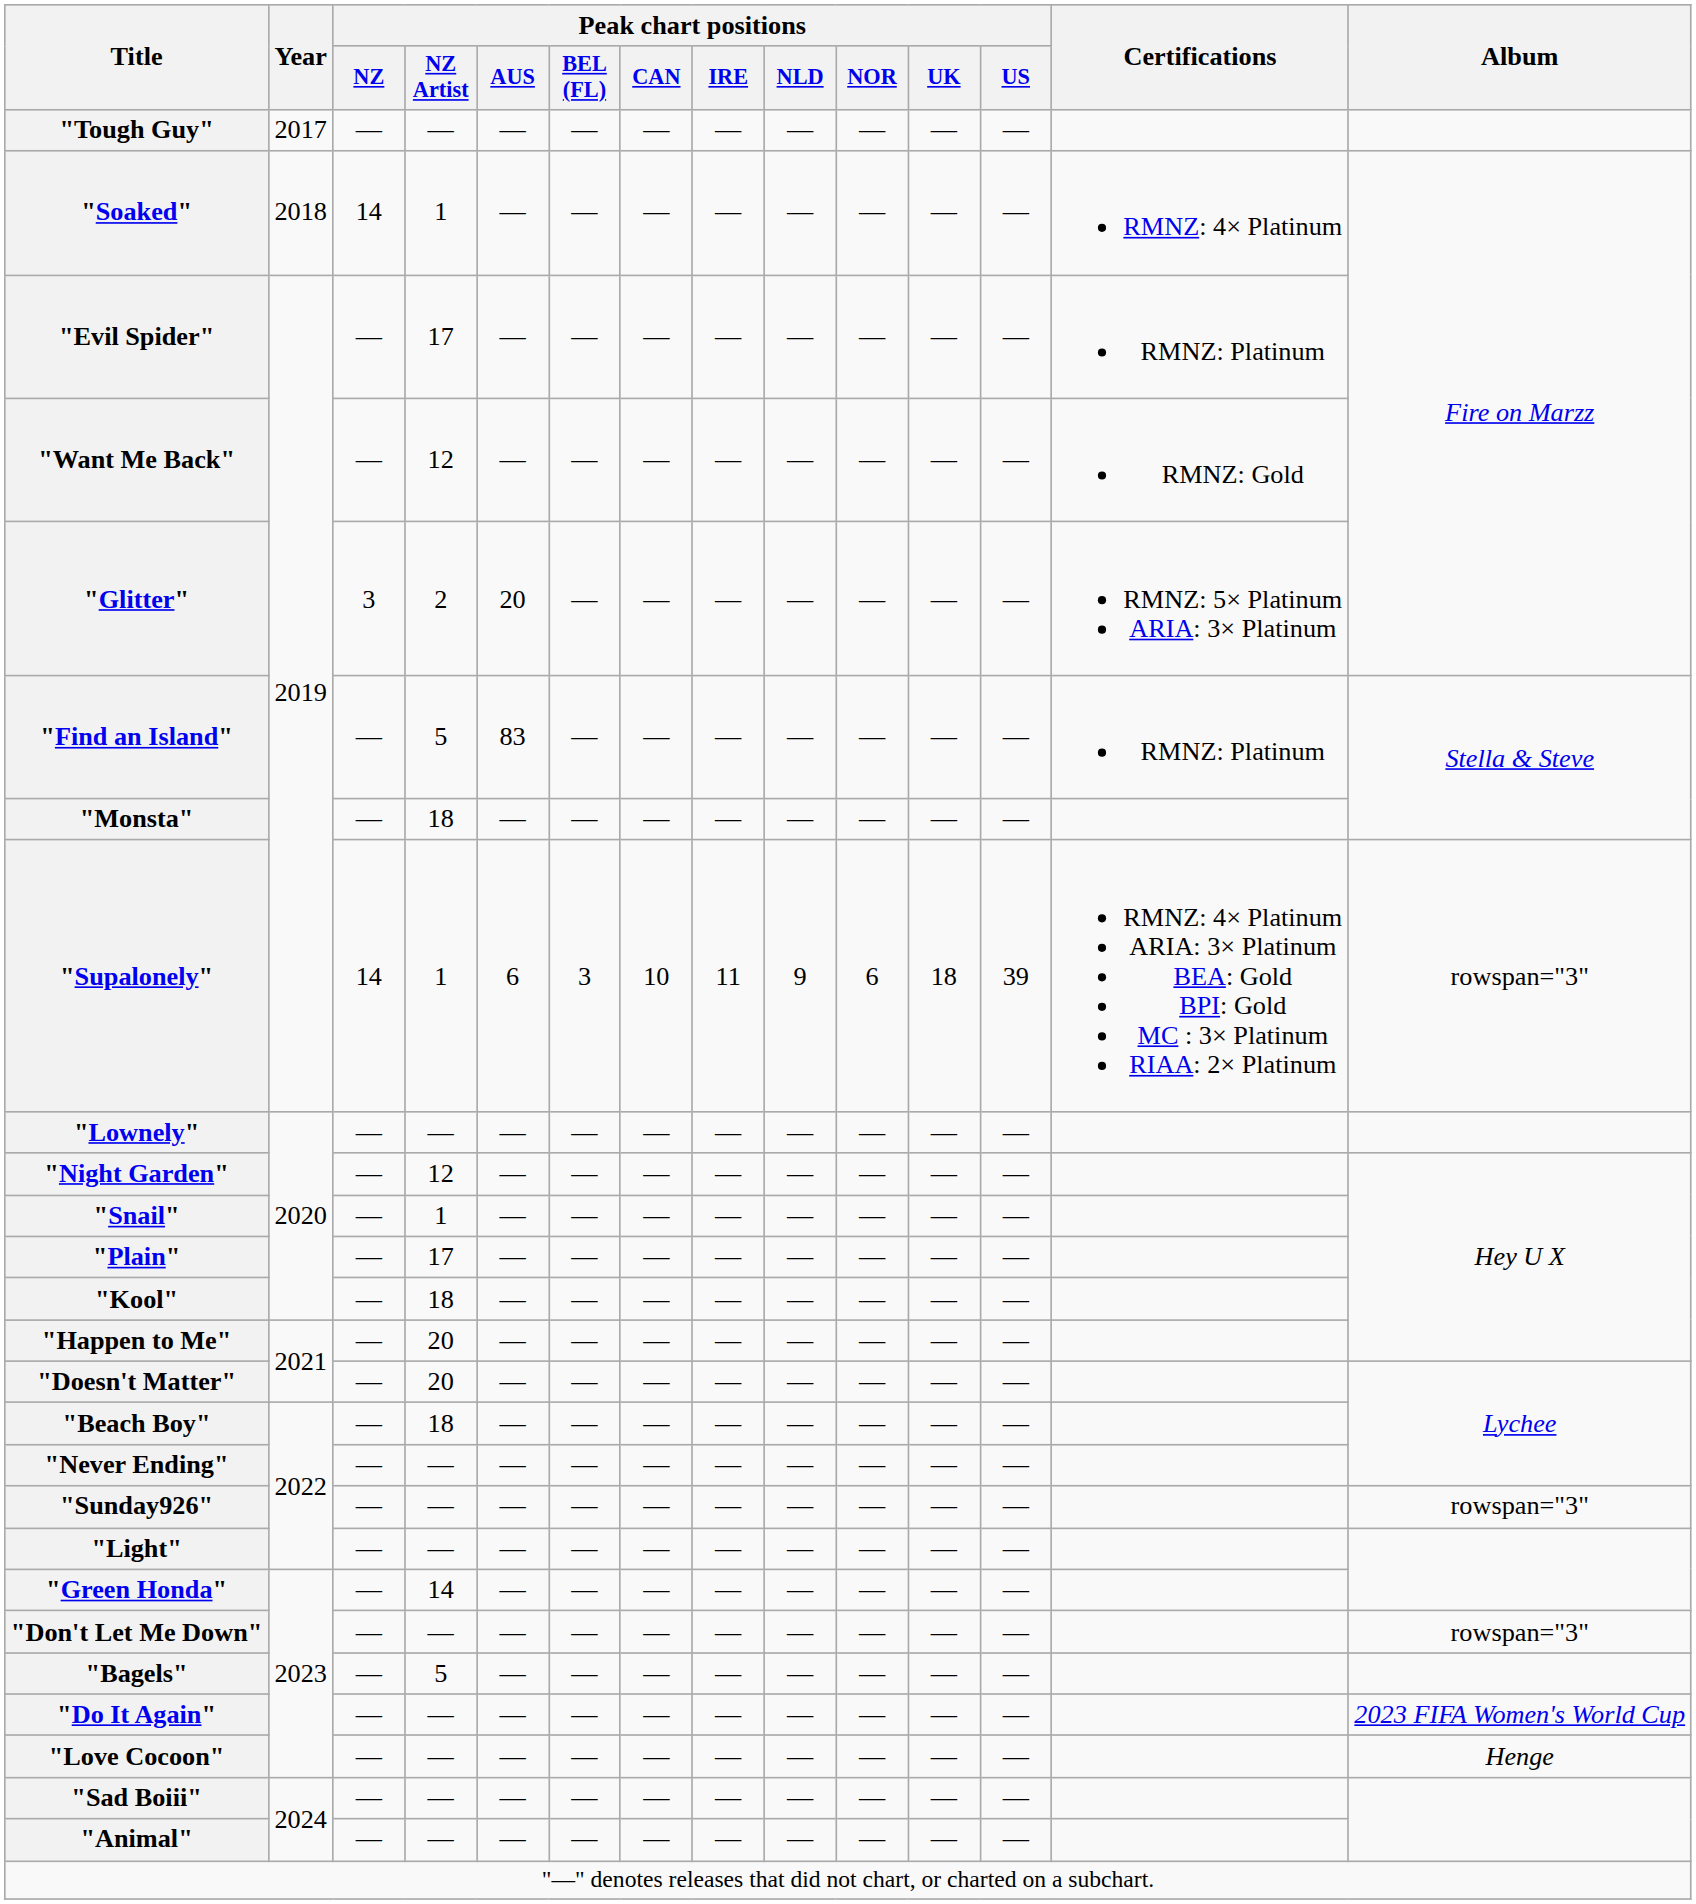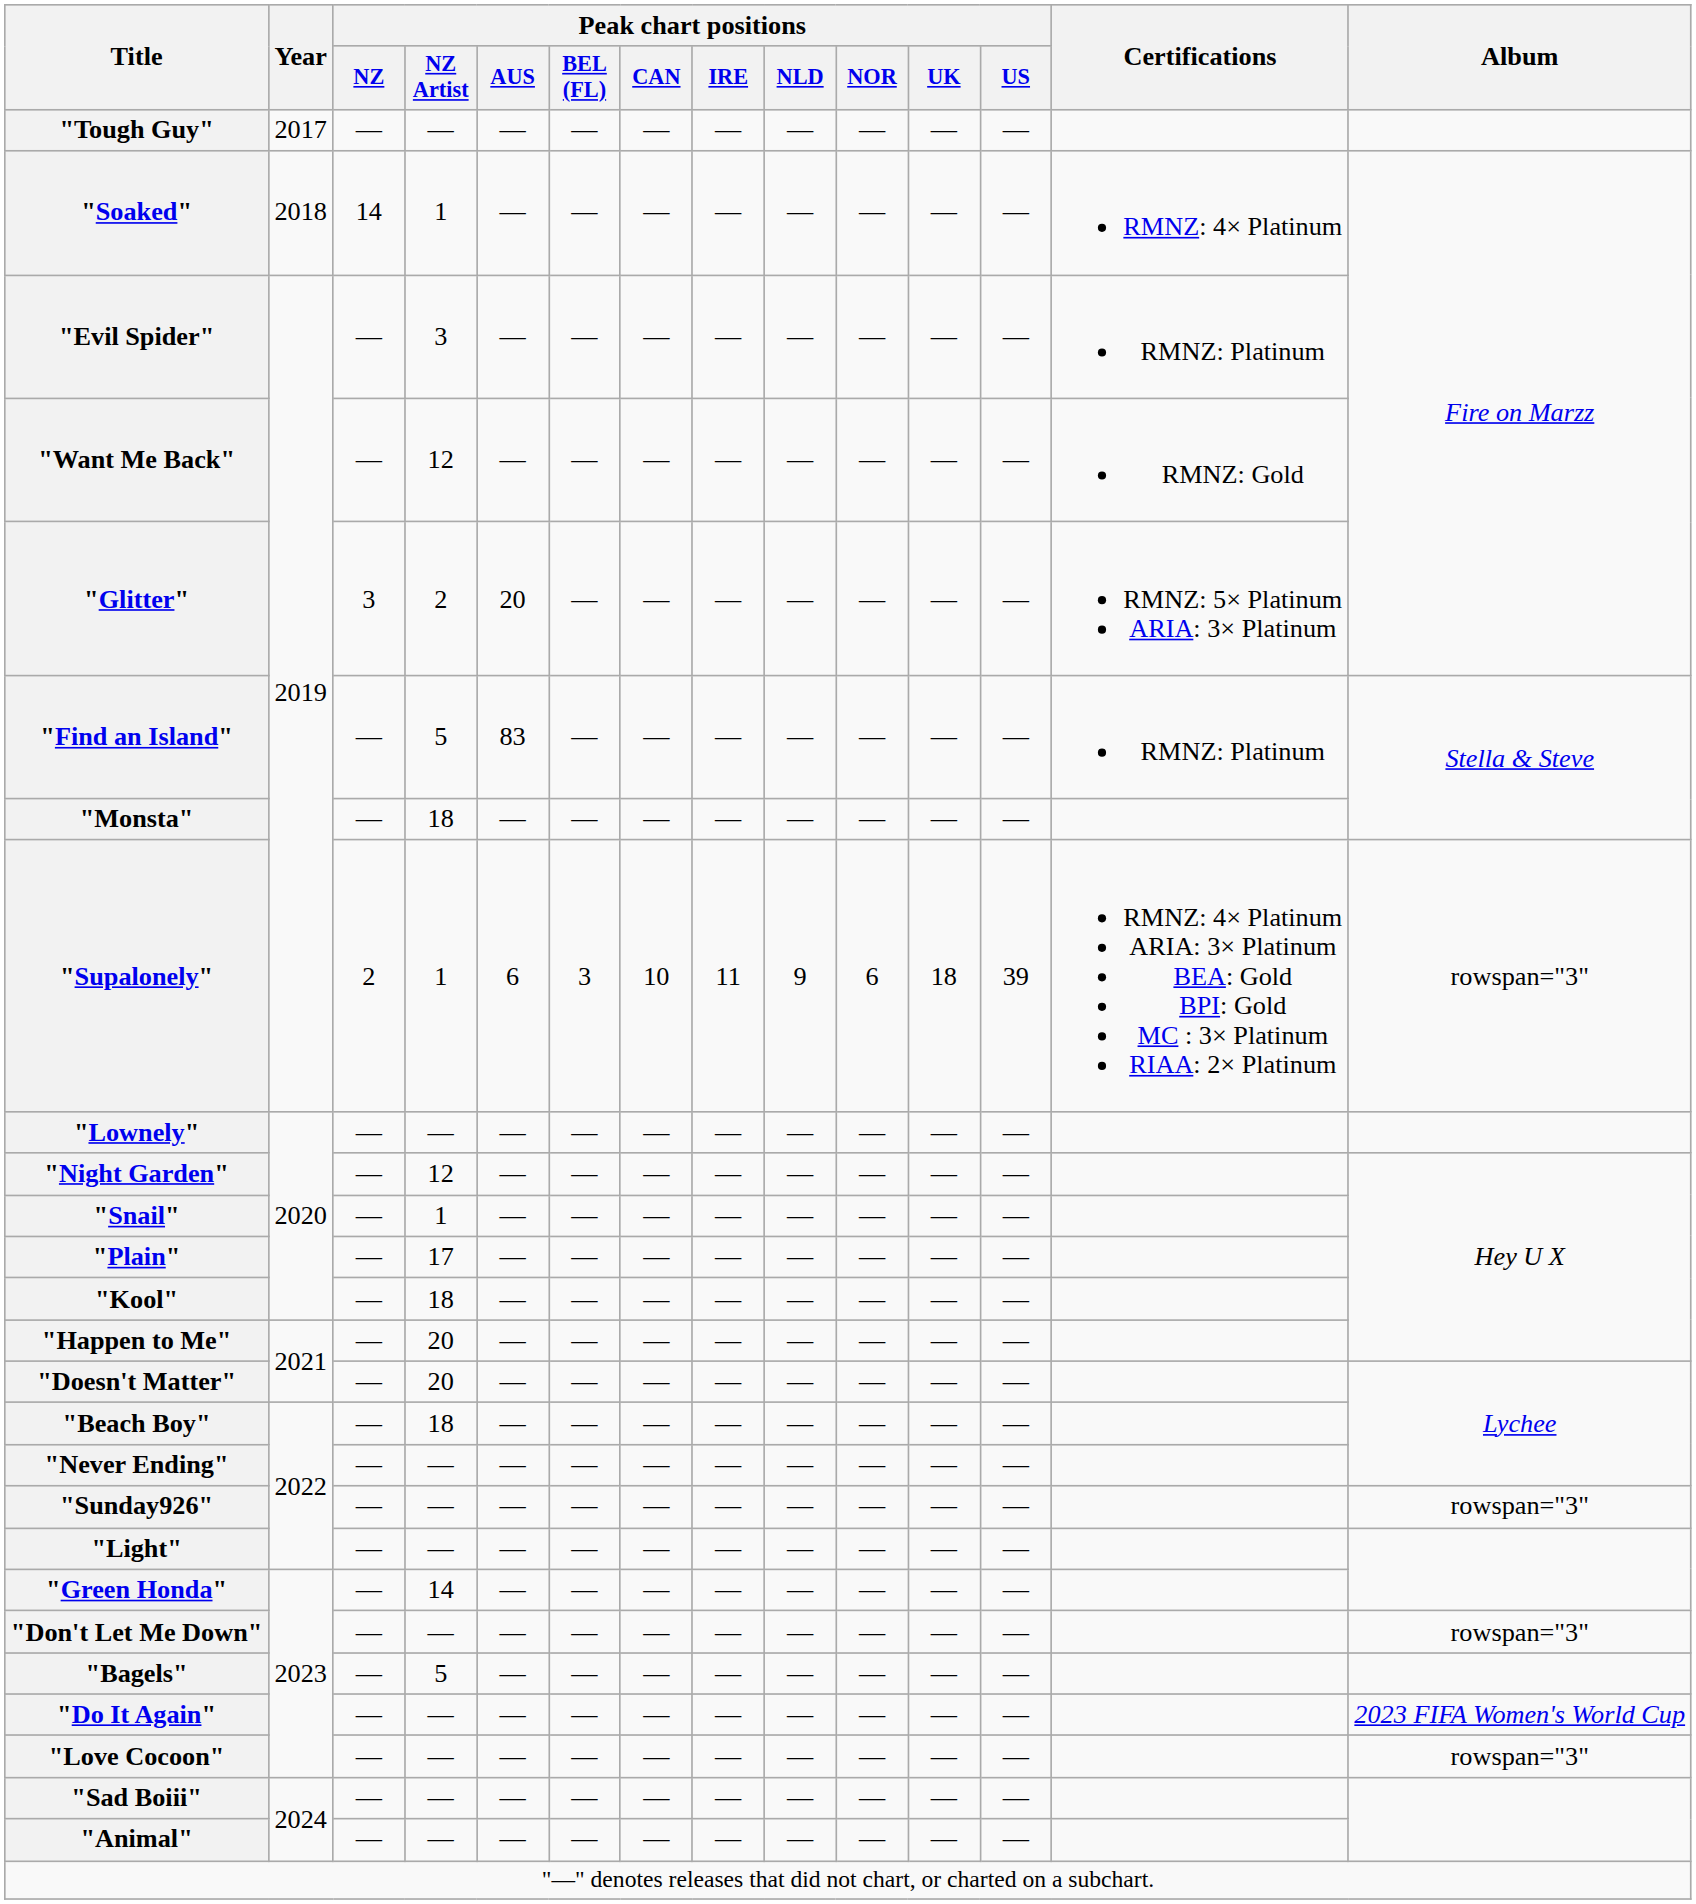(441, 336) 17 -> (441, 336) 3
(369, 975) 14 -> (369, 975) 2
(1520, 1756) Henge -> (1520, 1756) rowspan="3"
